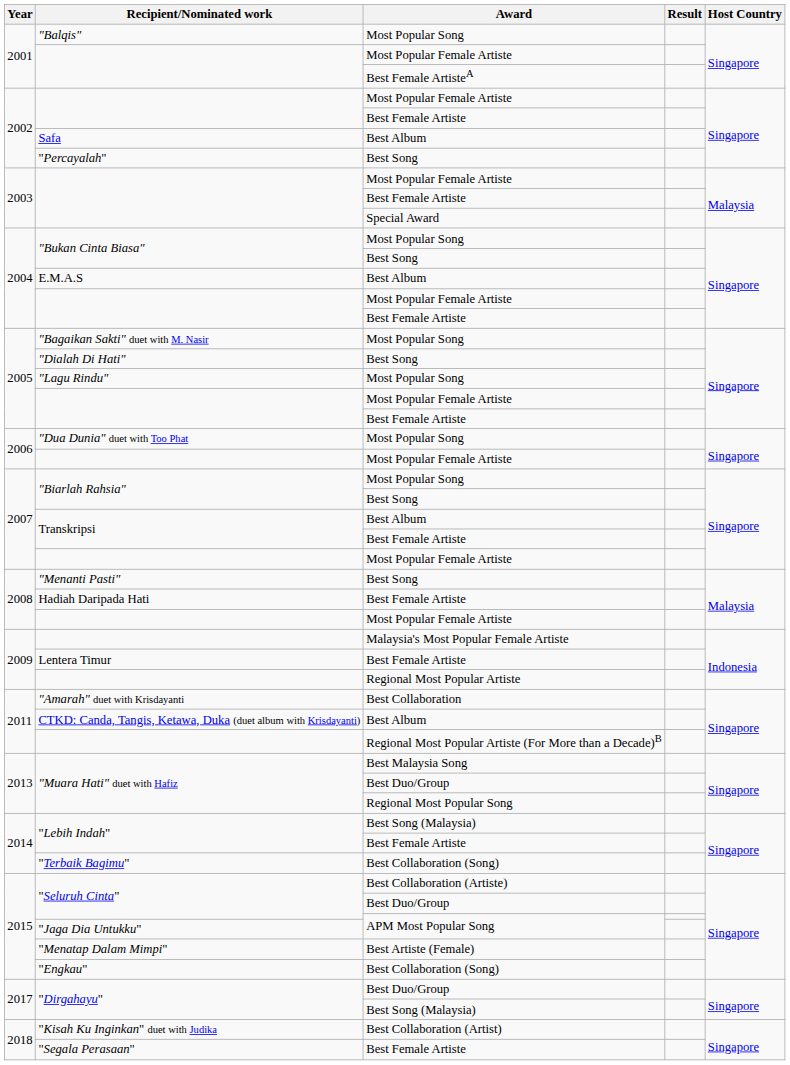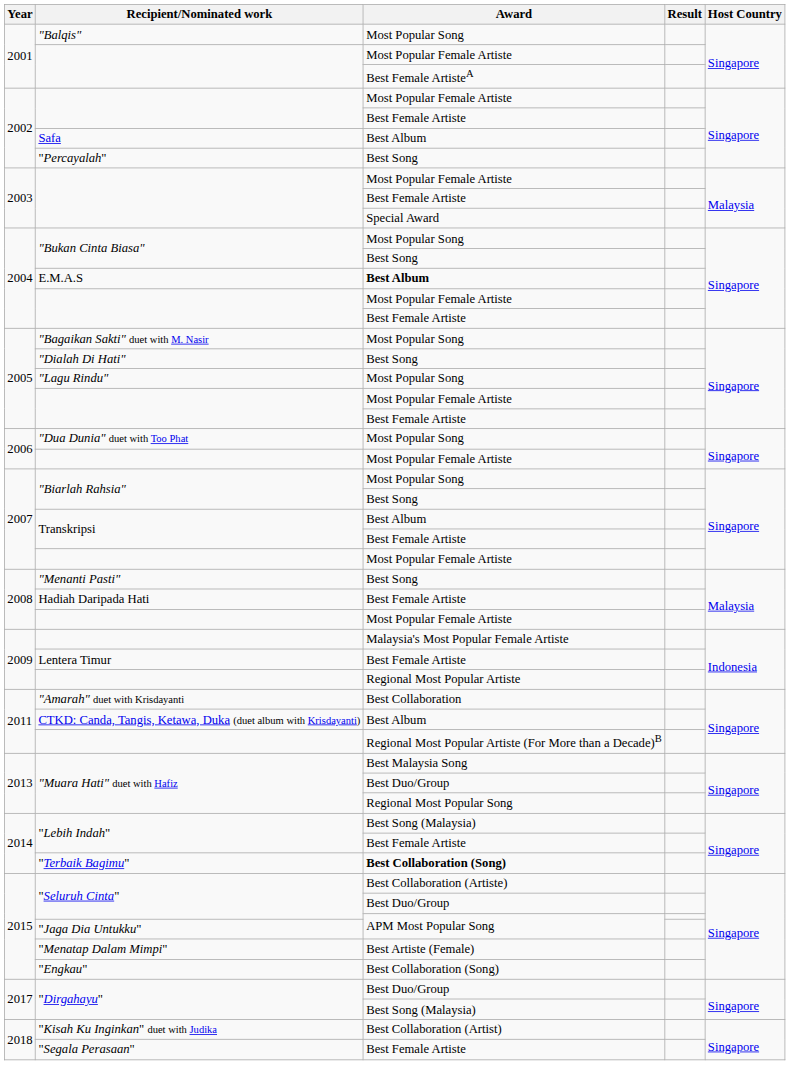(396, 278) normal -> (398, 278) bold
(433, 863) normal -> (436, 863) bold
